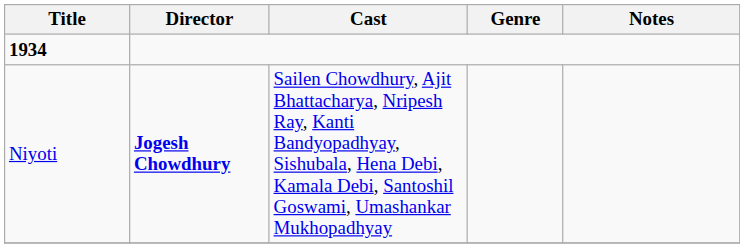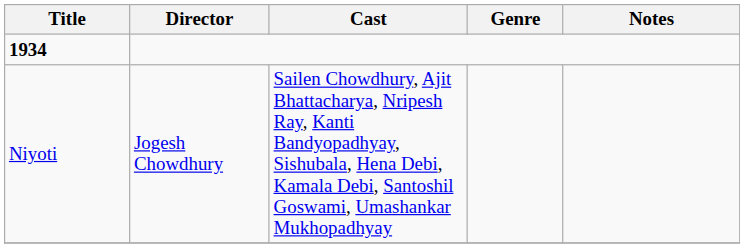(182, 153) bold -> (178, 153) normal
